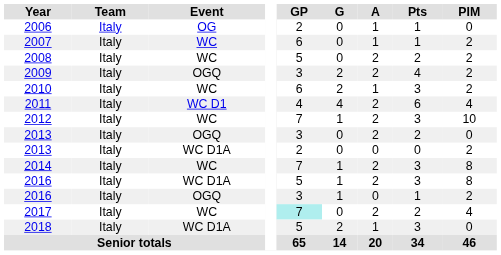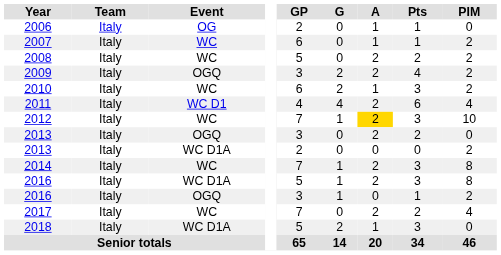(375, 119) no background -> (375, 119) gold background
(299, 212) paleturquoise background -> (299, 212) no background
